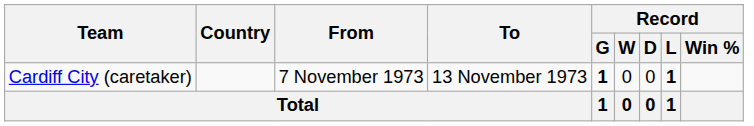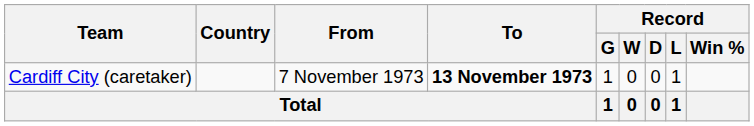(510, 76) normal -> (512, 76) bold
(603, 76) bold -> (608, 76) normal
(671, 76) bold -> (676, 76) normal
